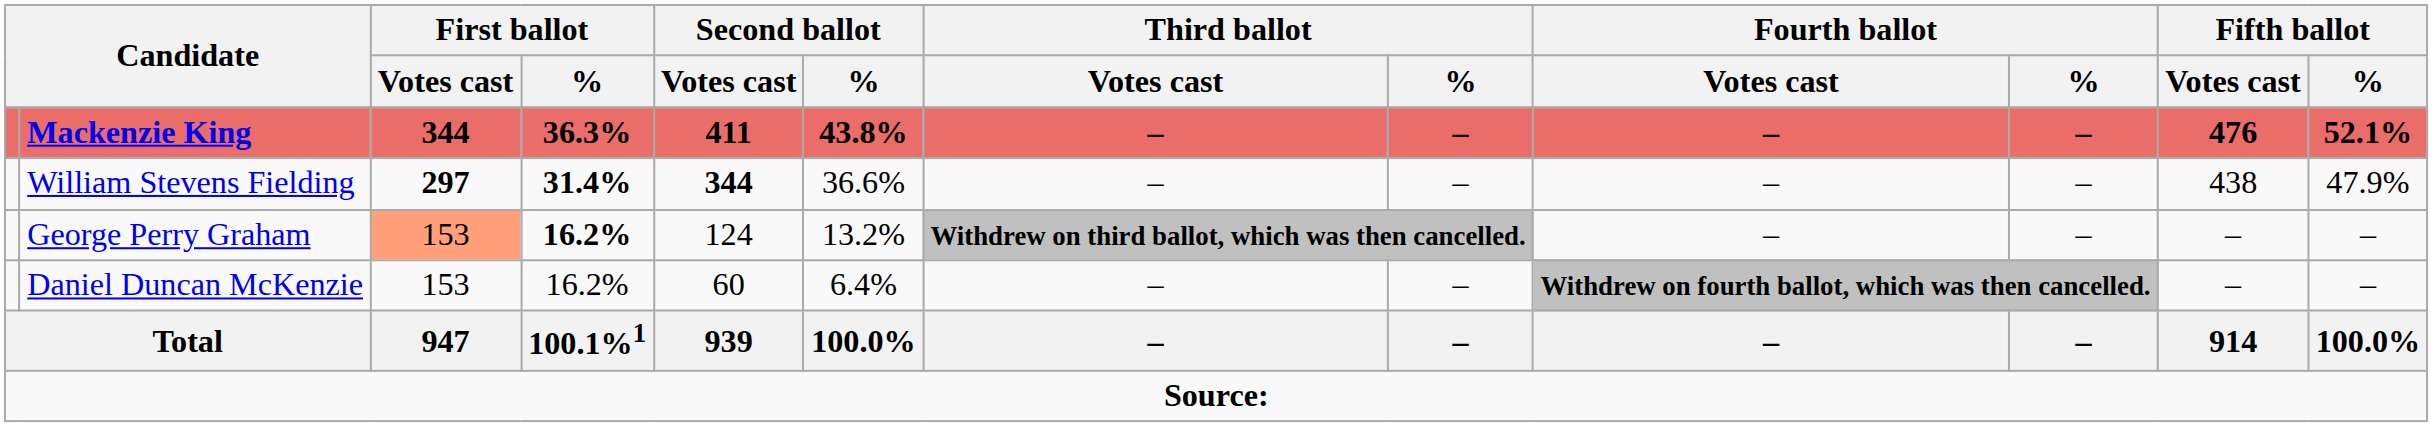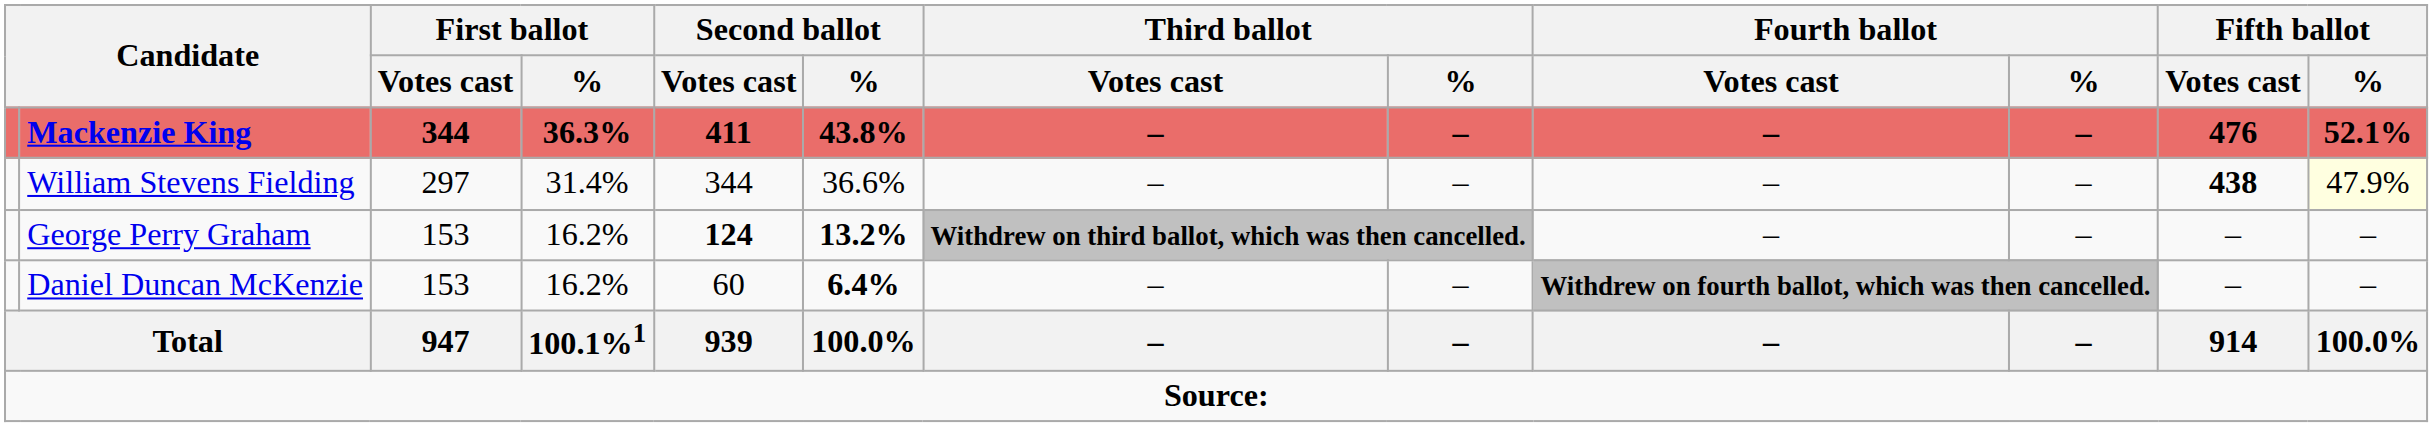(446, 183) bold -> (446, 183) normal
(587, 183) bold -> (587, 183) normal
(729, 183) bold -> (729, 183) normal
(2233, 183) normal -> (2233, 183) bold
(2368, 183) no background -> (2368, 183) lightyellow background
(446, 234) lightsalmon background -> (446, 234) no background
(587, 234) bold -> (587, 234) normal
(729, 234) normal -> (729, 234) bold
(863, 234) normal -> (863, 234) bold
(863, 285) normal -> (863, 285) bold
